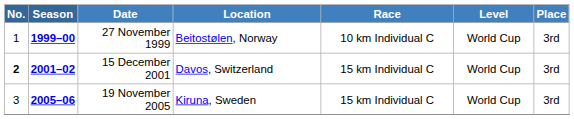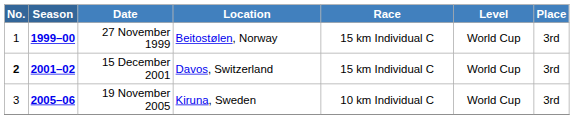(387, 38) 10 km Individual C -> (387, 38) 15 km Individual C
(387, 100) 15 km Individual C -> (387, 100) 10 km Individual C
